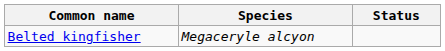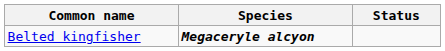(248, 36) normal -> (248, 36) bold
